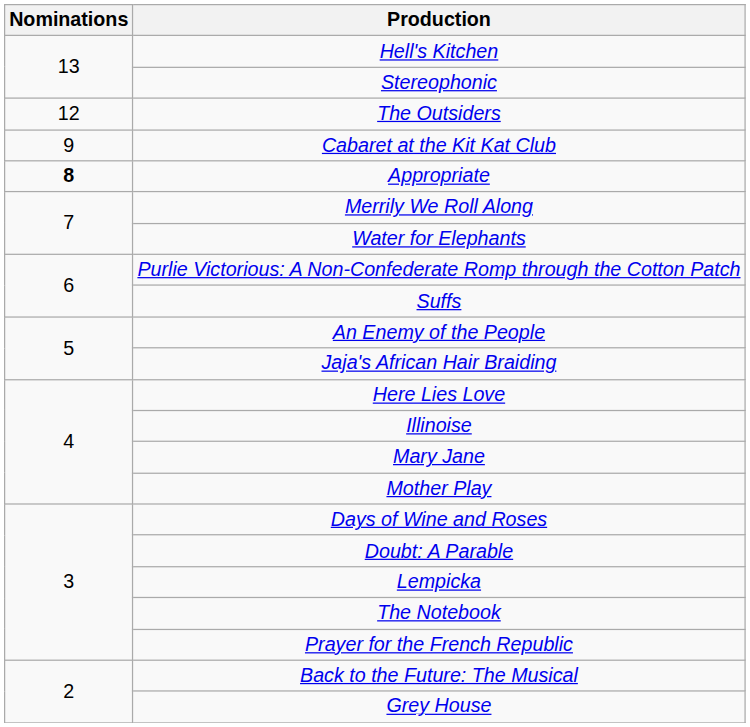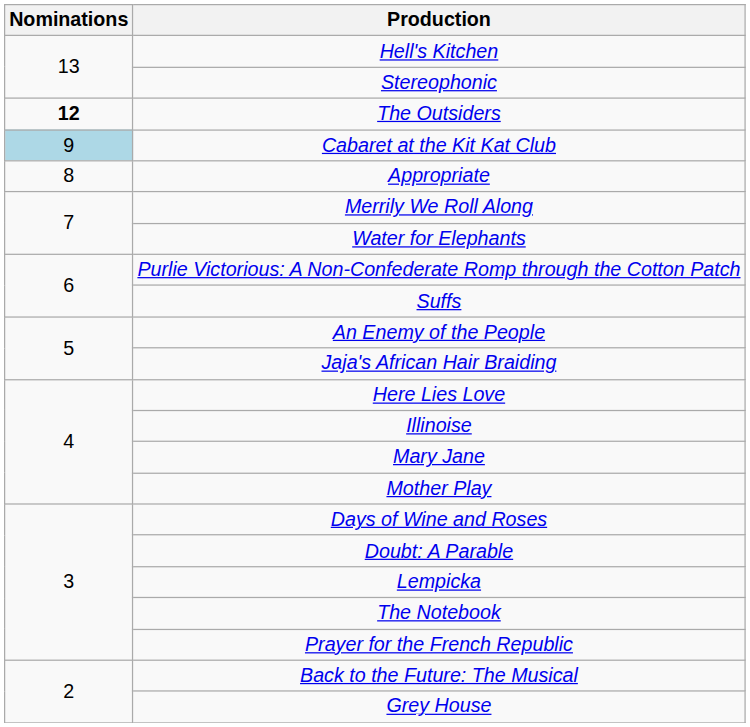(69, 113) normal -> (69, 113) bold
(69, 144) no background -> (69, 144) lightblue background
(69, 176) bold -> (69, 176) normal
